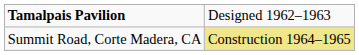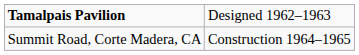(279, 38) khaki background -> (279, 38) no background
